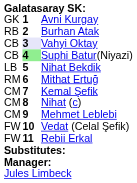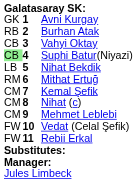(25, 43) lavender background -> (25, 43) no background
(11, 55) no background -> (11, 55) lightgreen background
(25, 55) lightgreen background -> (25, 55) no background
